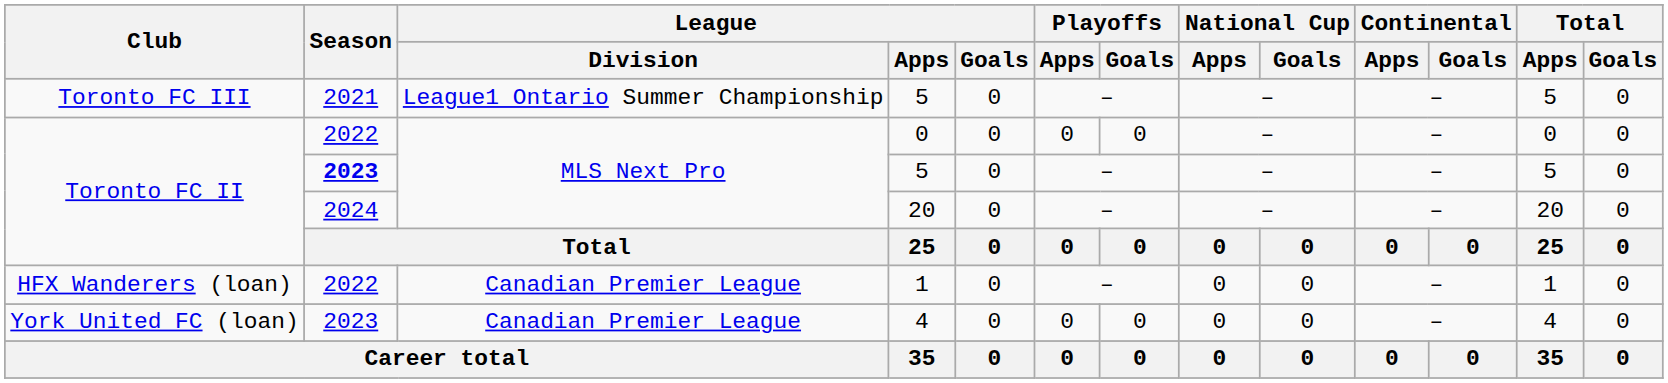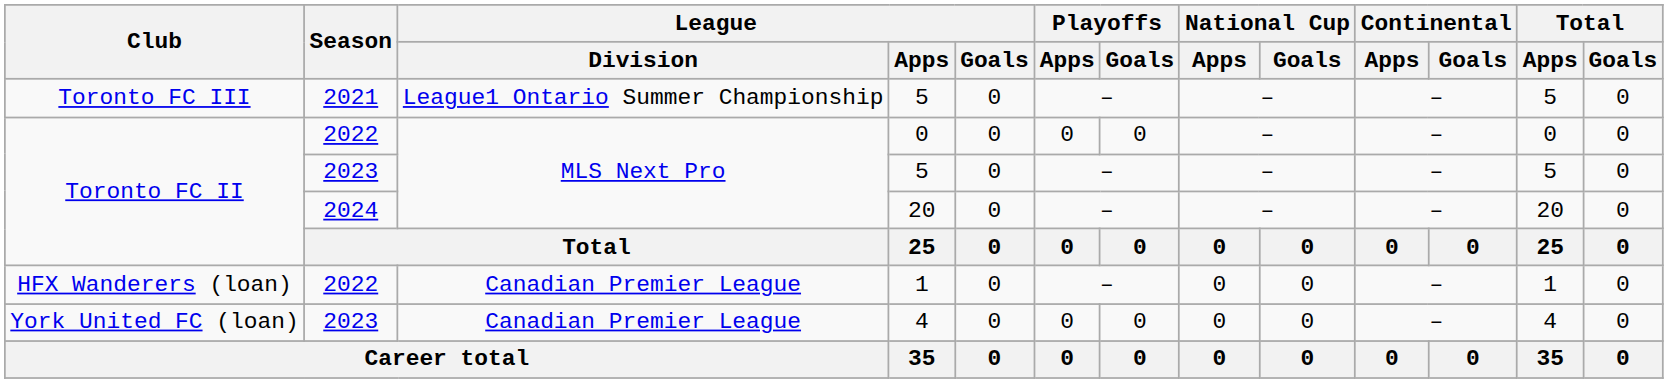(351, 173) bold -> (351, 173) normal
